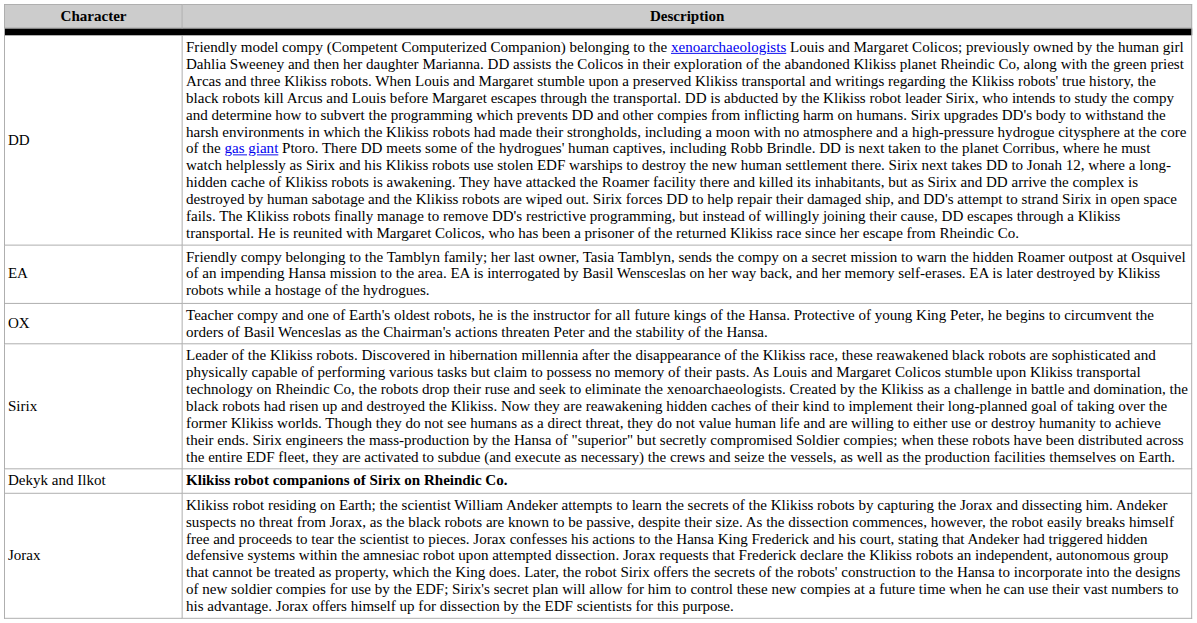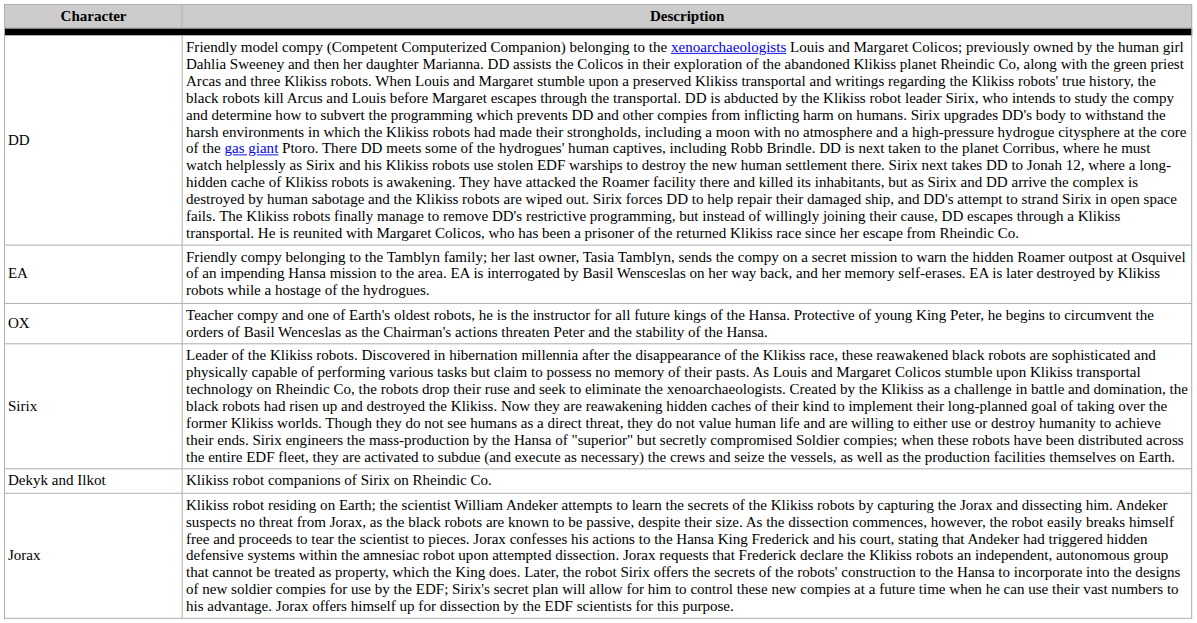(347, 481) bold -> (339, 481) normal
